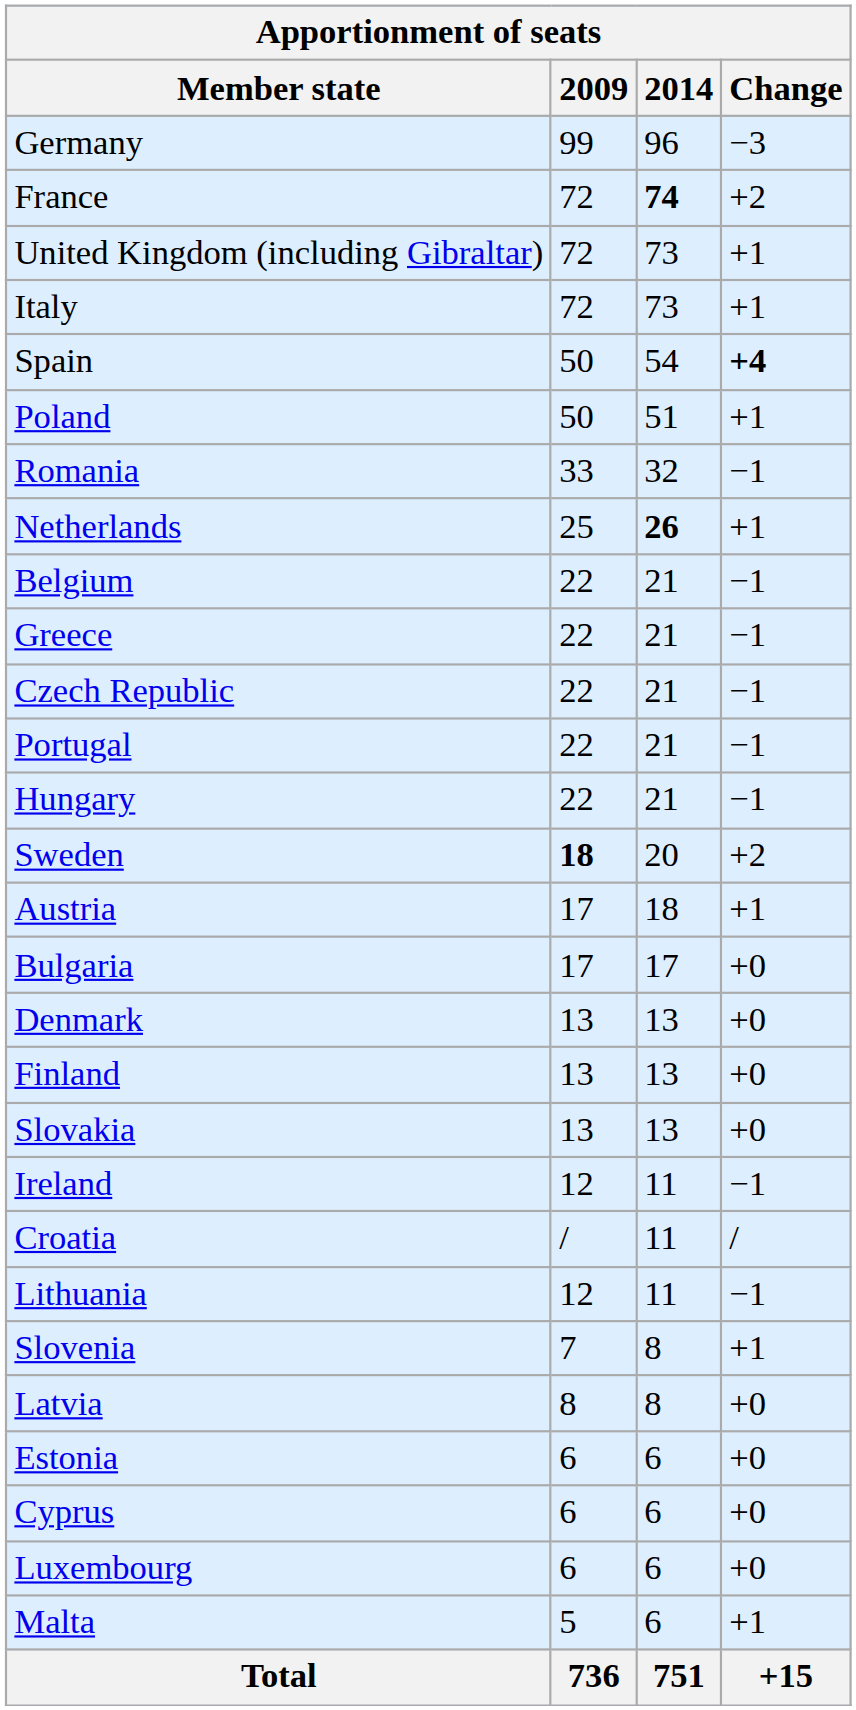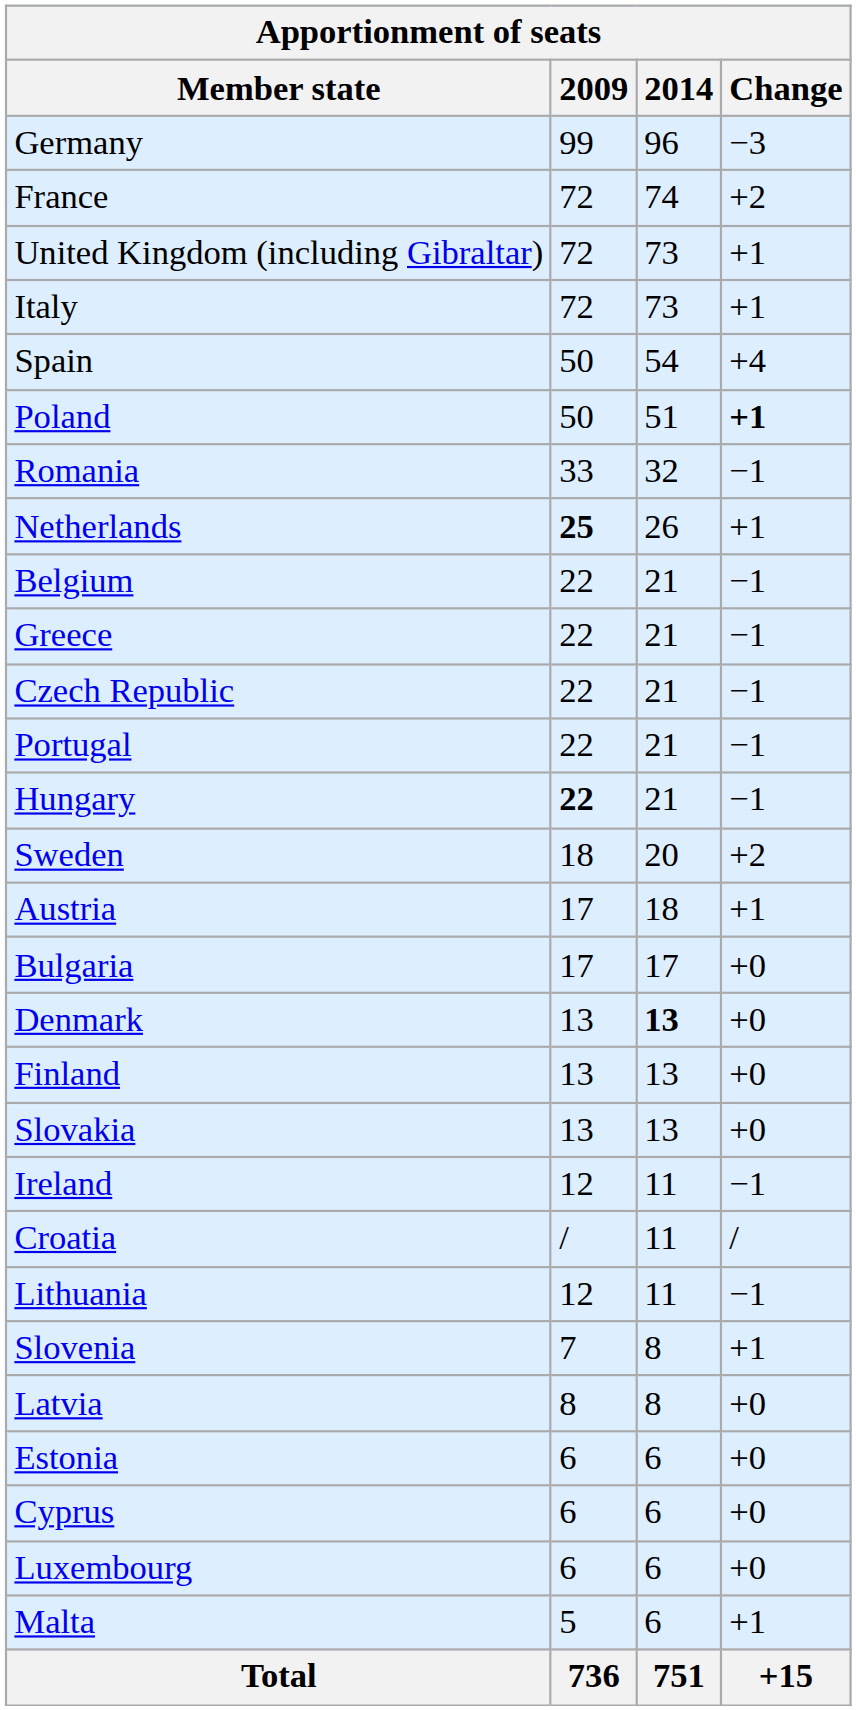(662, 196) bold -> (662, 196) normal
(748, 361) bold -> (748, 361) normal
(748, 416) normal -> (748, 416) bold
(576, 525) normal -> (576, 525) bold
(662, 525) bold -> (662, 525) normal
(576, 799) normal -> (576, 799) bold
(576, 854) bold -> (576, 854) normal
(662, 1019) normal -> (662, 1019) bold
